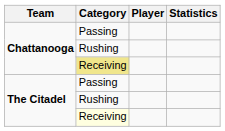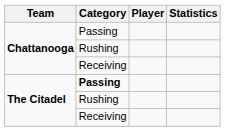(103, 65) khaki background -> (103, 65) no background
(98, 83) normal -> (100, 83) bold
(103, 117) lightyellow background -> (103, 117) no background
